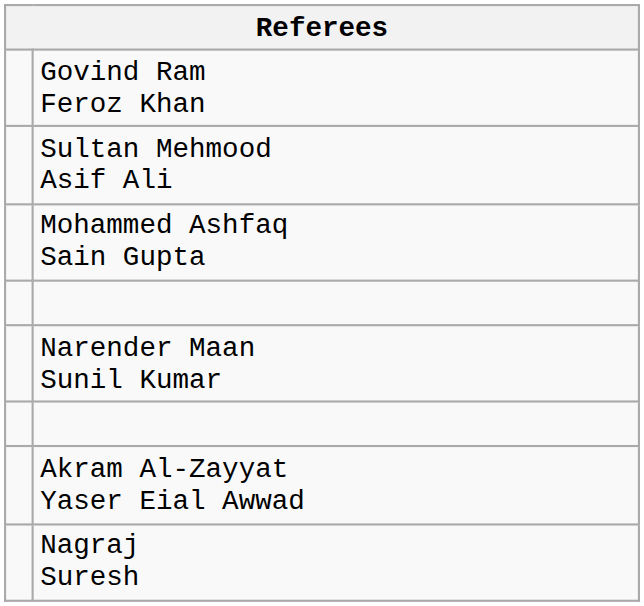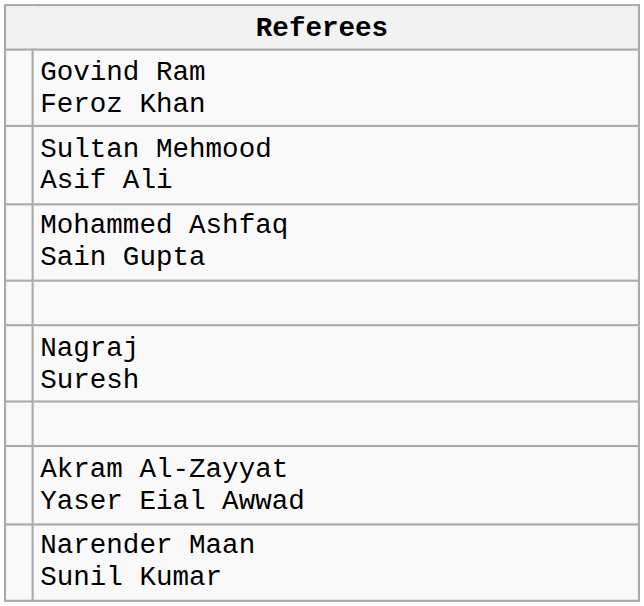(148, 363) Narender Maan Sunil Kumar -> (90, 363) Nagraj Suresh
(90, 562) Nagraj Suresh -> (148, 562) Narender Maan Sunil Kumar
